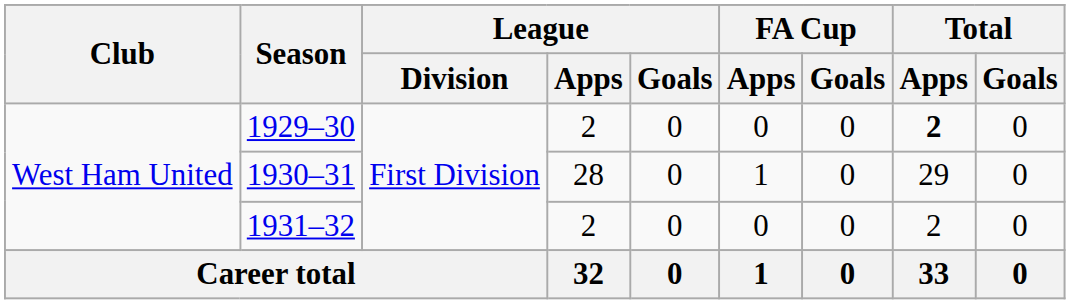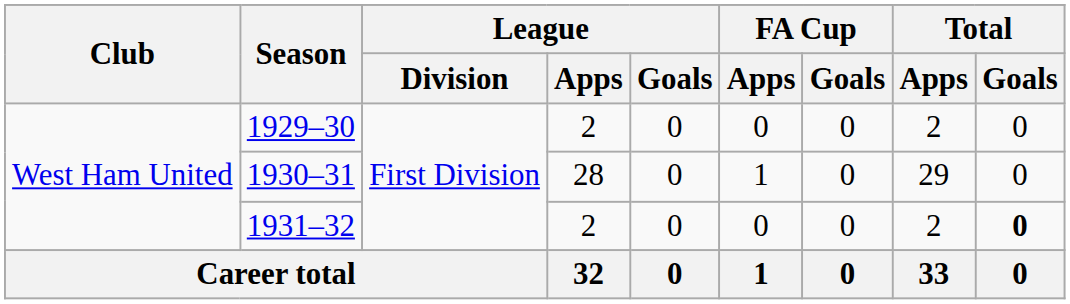(934, 126) bold -> (934, 126) normal
(1020, 224) normal -> (1020, 224) bold
